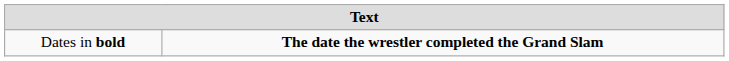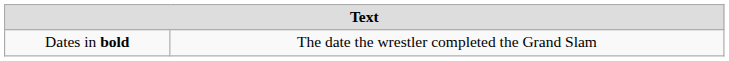(443, 42) bold -> (447, 42) normal
